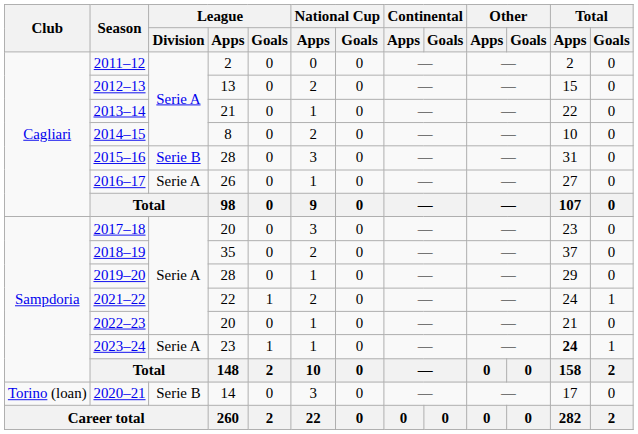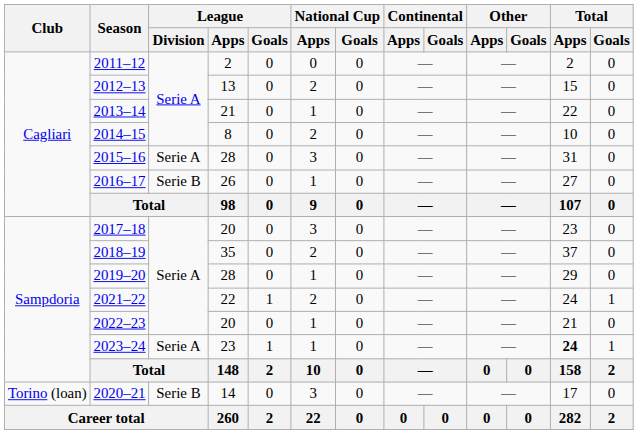(178, 157) Serie B -> (178, 157) Serie A
(178, 181) Serie A -> (178, 181) Serie B
